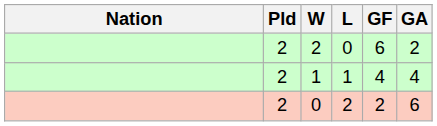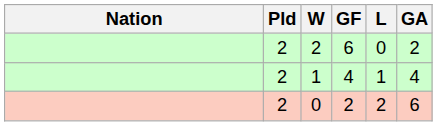columns swapped: (347, 18) <-> (380, 18)
